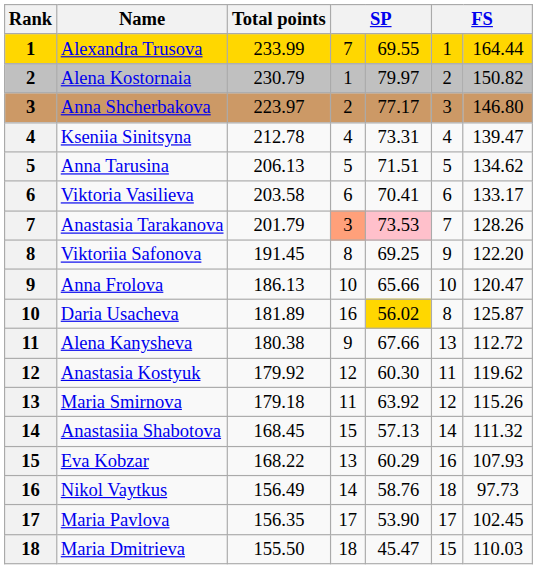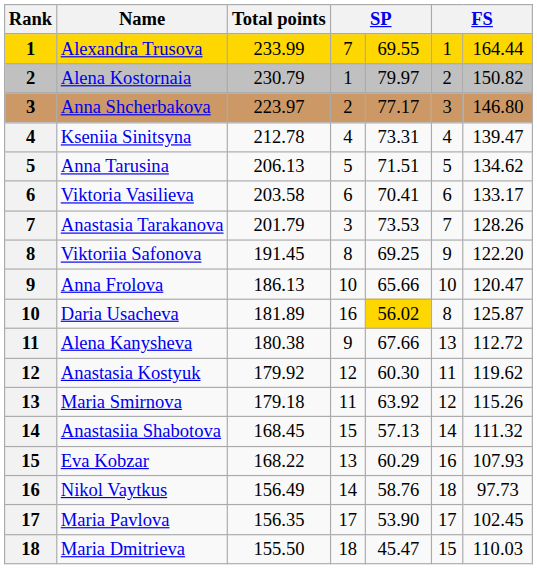(348, 225) lightsalmon background -> (348, 225) no background
(398, 225) pink background -> (398, 225) no background
